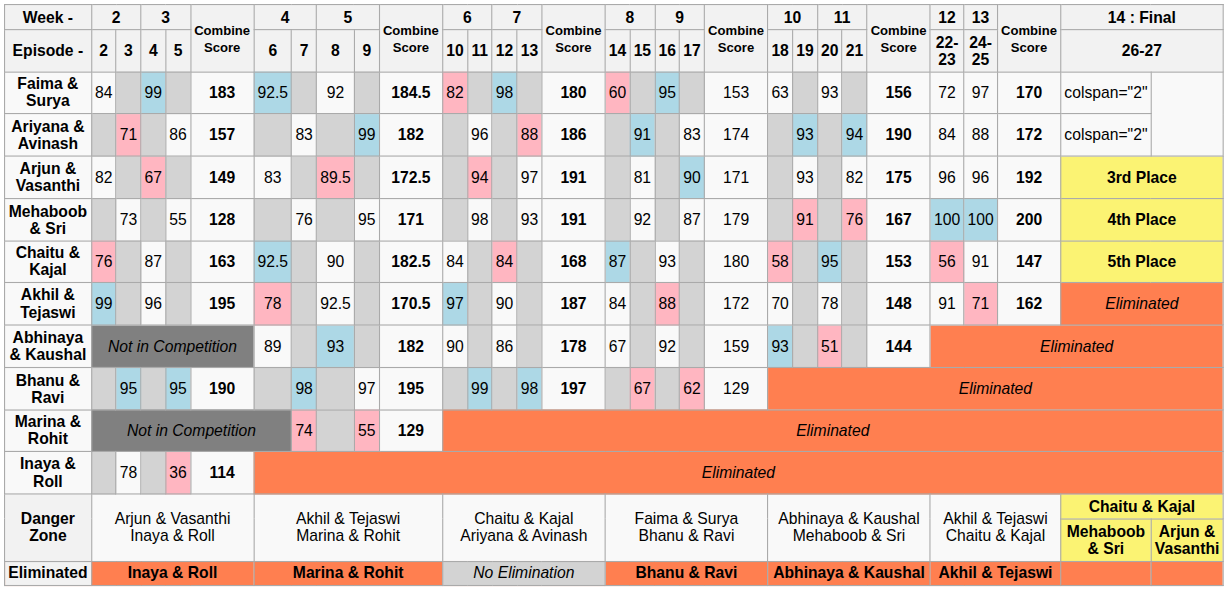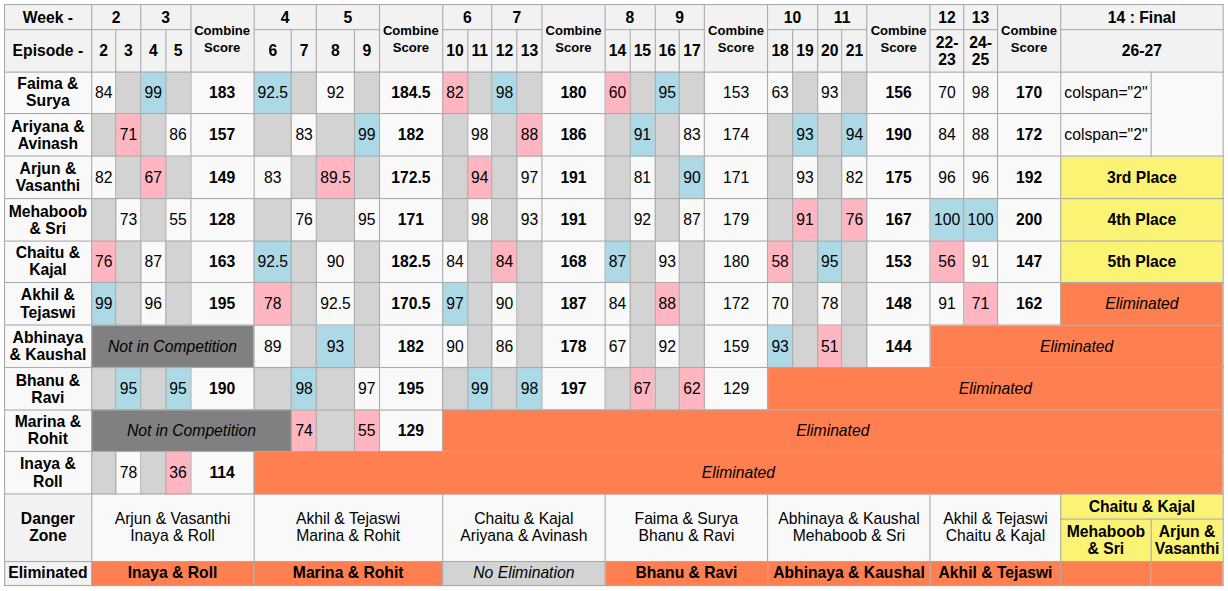(947, 93) 72 -> (947, 93) 70
(981, 93) 97 -> (981, 93) 98
(480, 135) 96 -> (480, 135) 98
